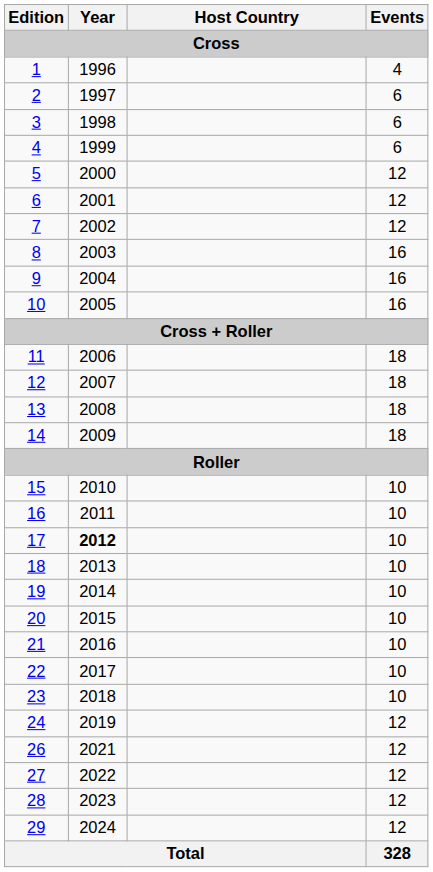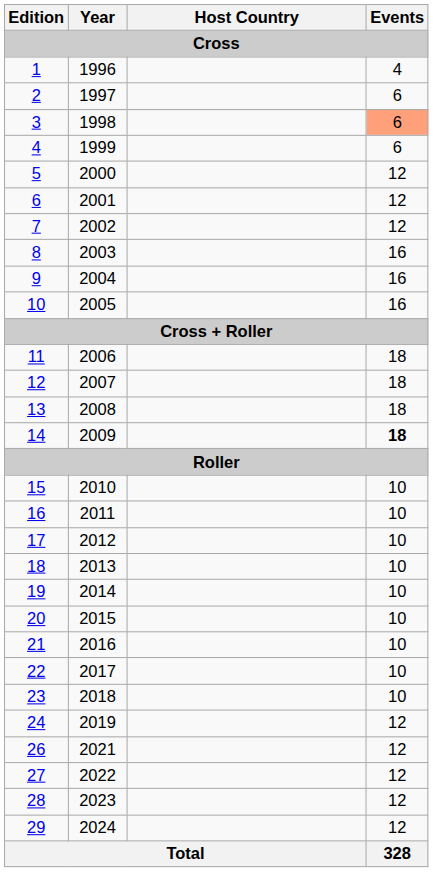(397, 122) no background -> (397, 122) lightsalmon background
(397, 435) normal -> (397, 435) bold
(98, 540) bold -> (98, 540) normal
